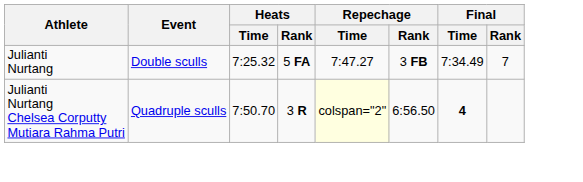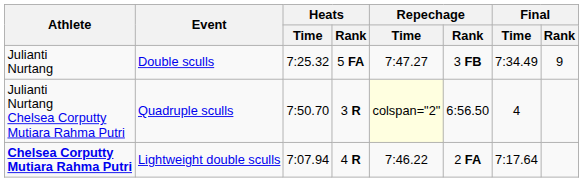(505, 63) 7 -> (559, 63) 9
(462, 111) bold -> (516, 111) normal
+ row: (70, 160)
